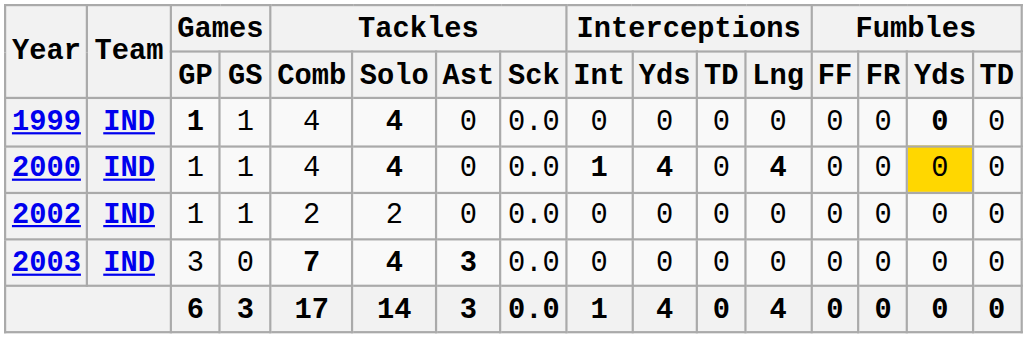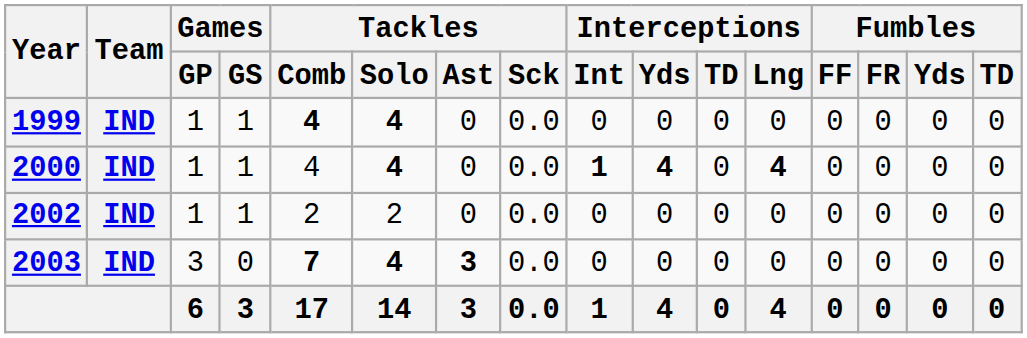(195, 122) bold -> (195, 122) normal
(312, 122) normal -> (312, 122) bold
(940, 122) bold -> (940, 122) normal
(940, 169) gold background -> (940, 169) no background
